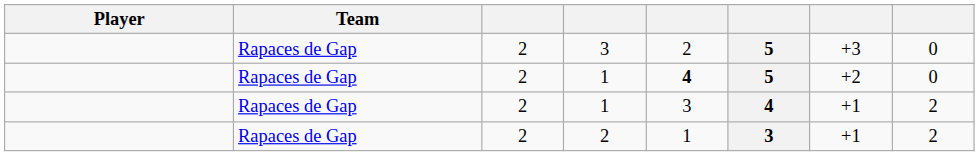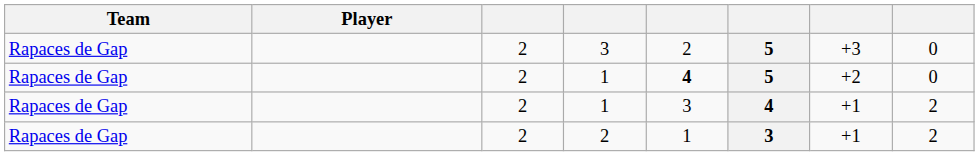columns swapped: (119, 19) <-> (358, 19)
